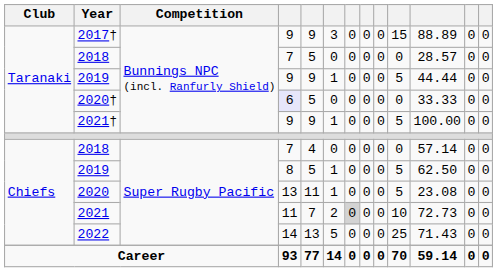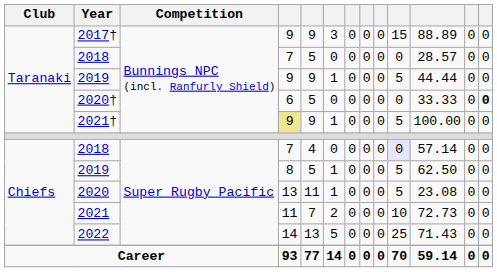(290, 101) lavender background -> (290, 101) no background
(486, 101) normal -> (486, 101) bold
(290, 122) no background -> (290, 122) khaki background
(399, 150) no background -> (399, 150) lavender background
(352, 214) lightgrey background -> (352, 214) no background
